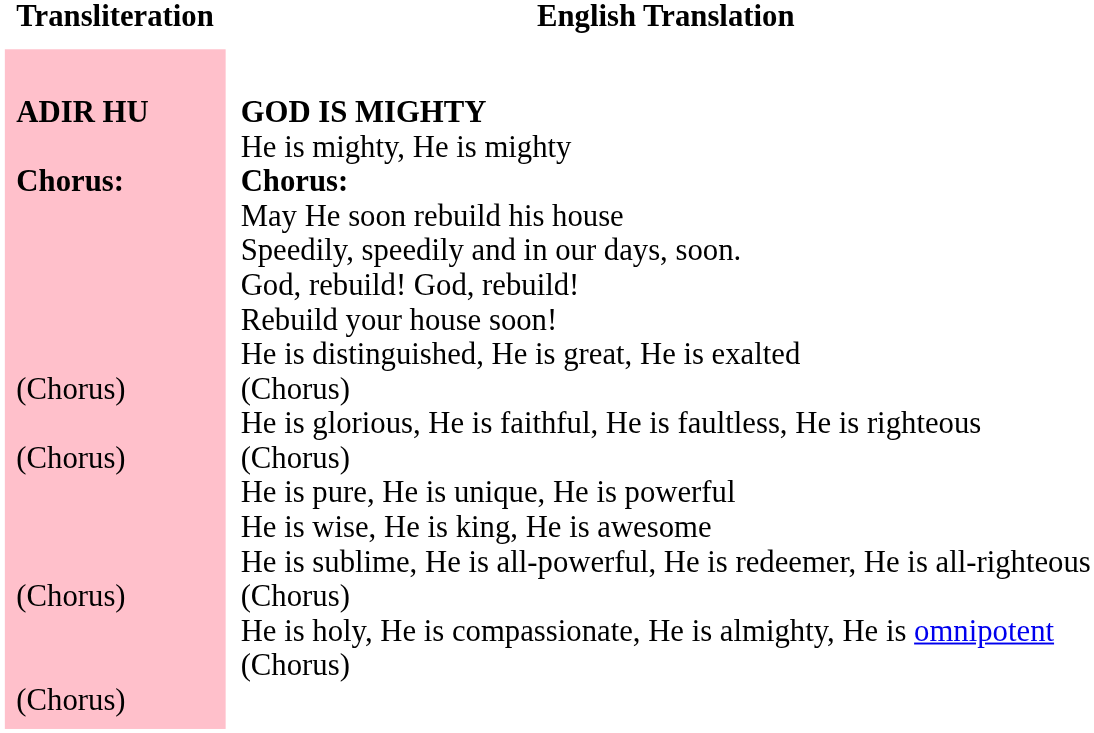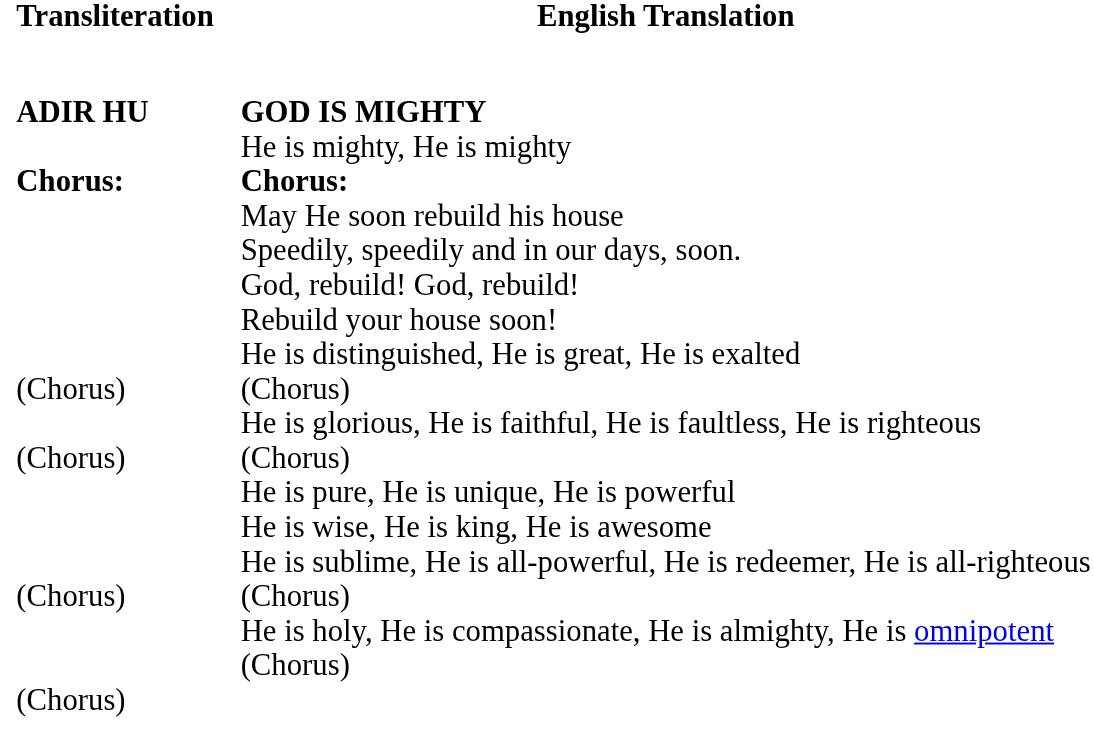(82, 405) pink background -> (82, 405) no background
